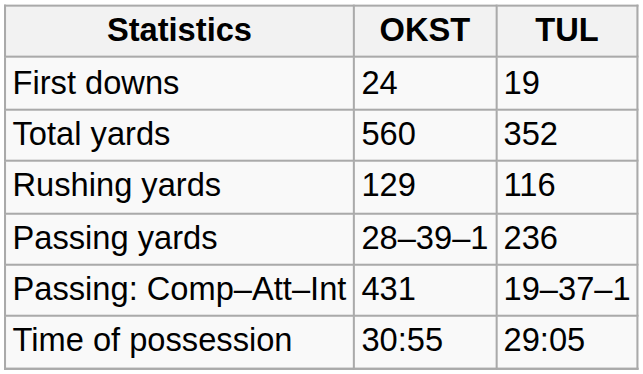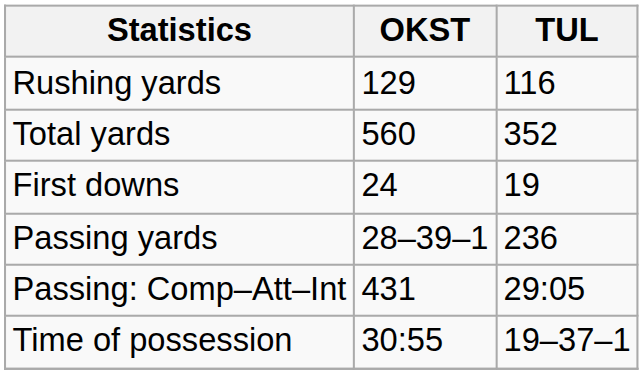rows swapped: (96, 82) <-> (117, 186)
(567, 289) 19–37–1 -> (544, 289) 29:05
(544, 341) 29:05 -> (567, 341) 19–37–1
